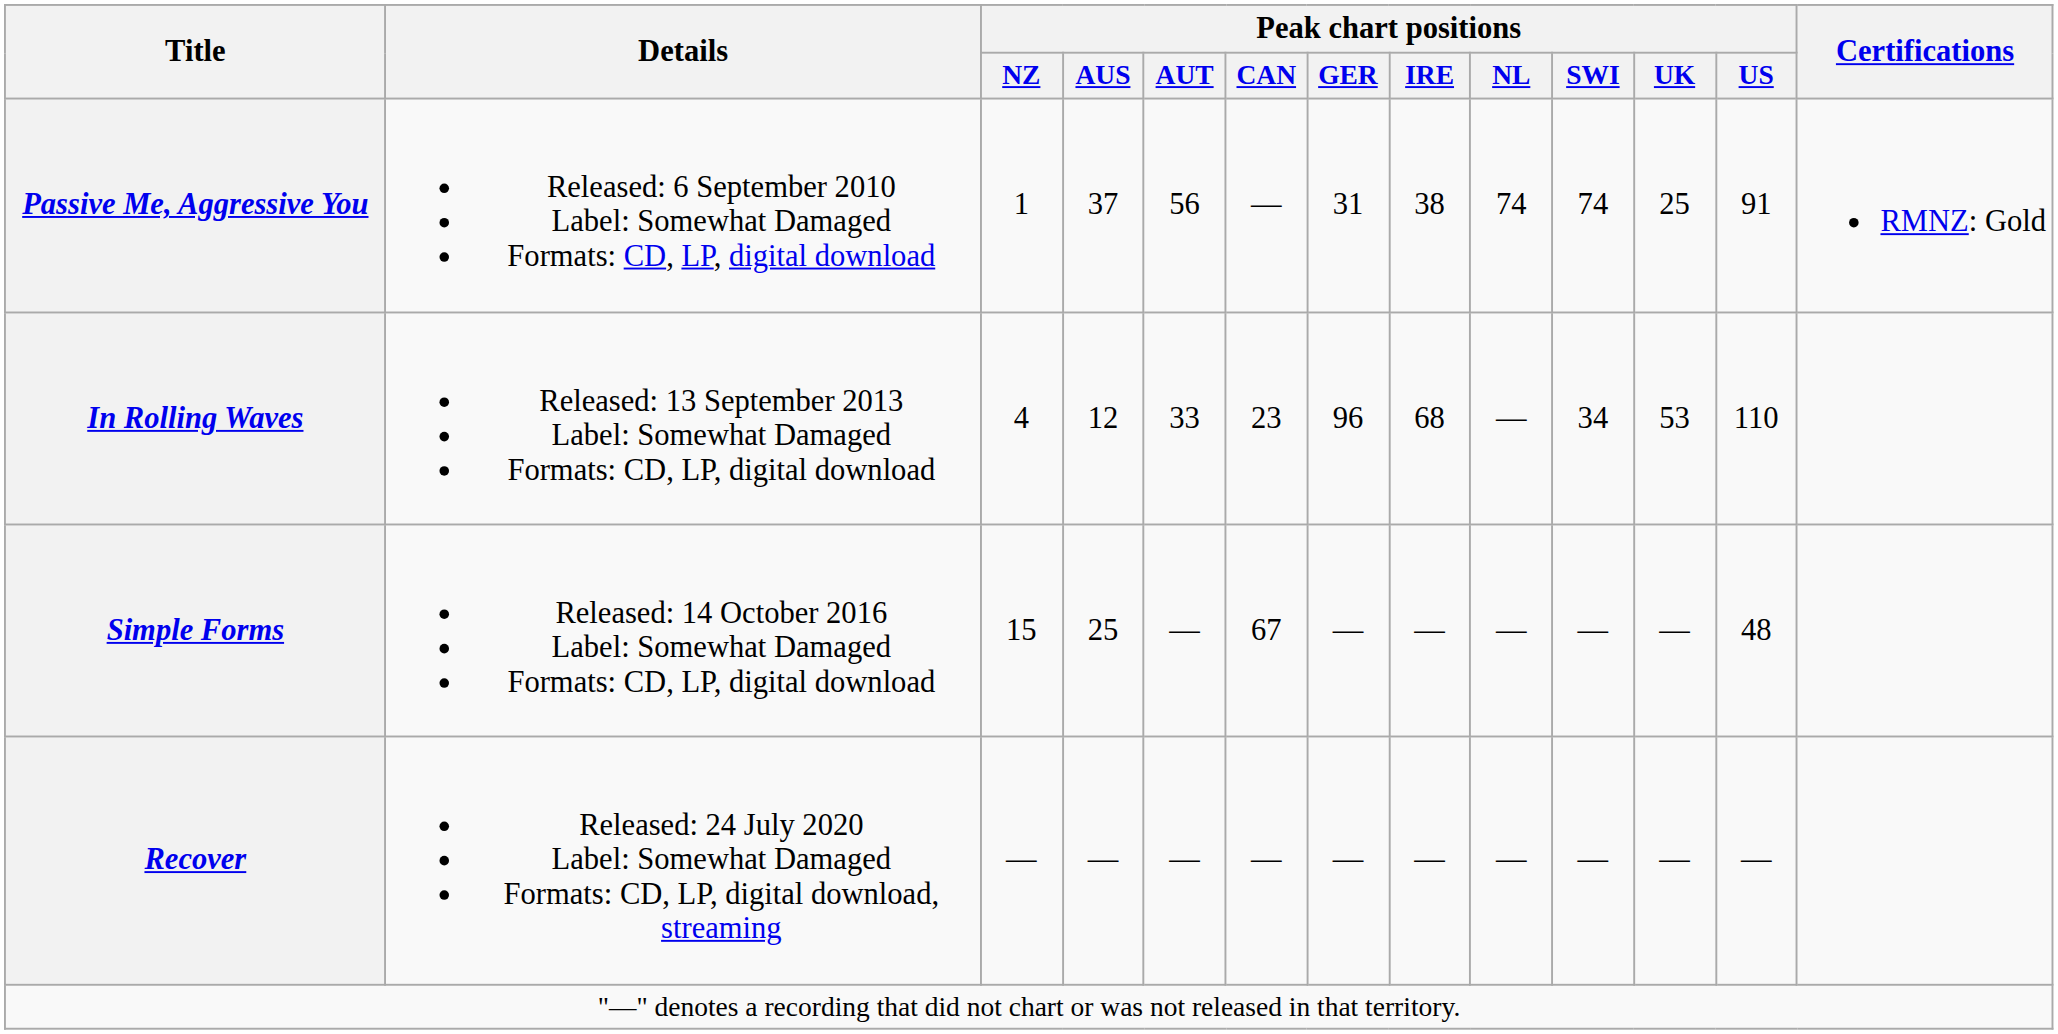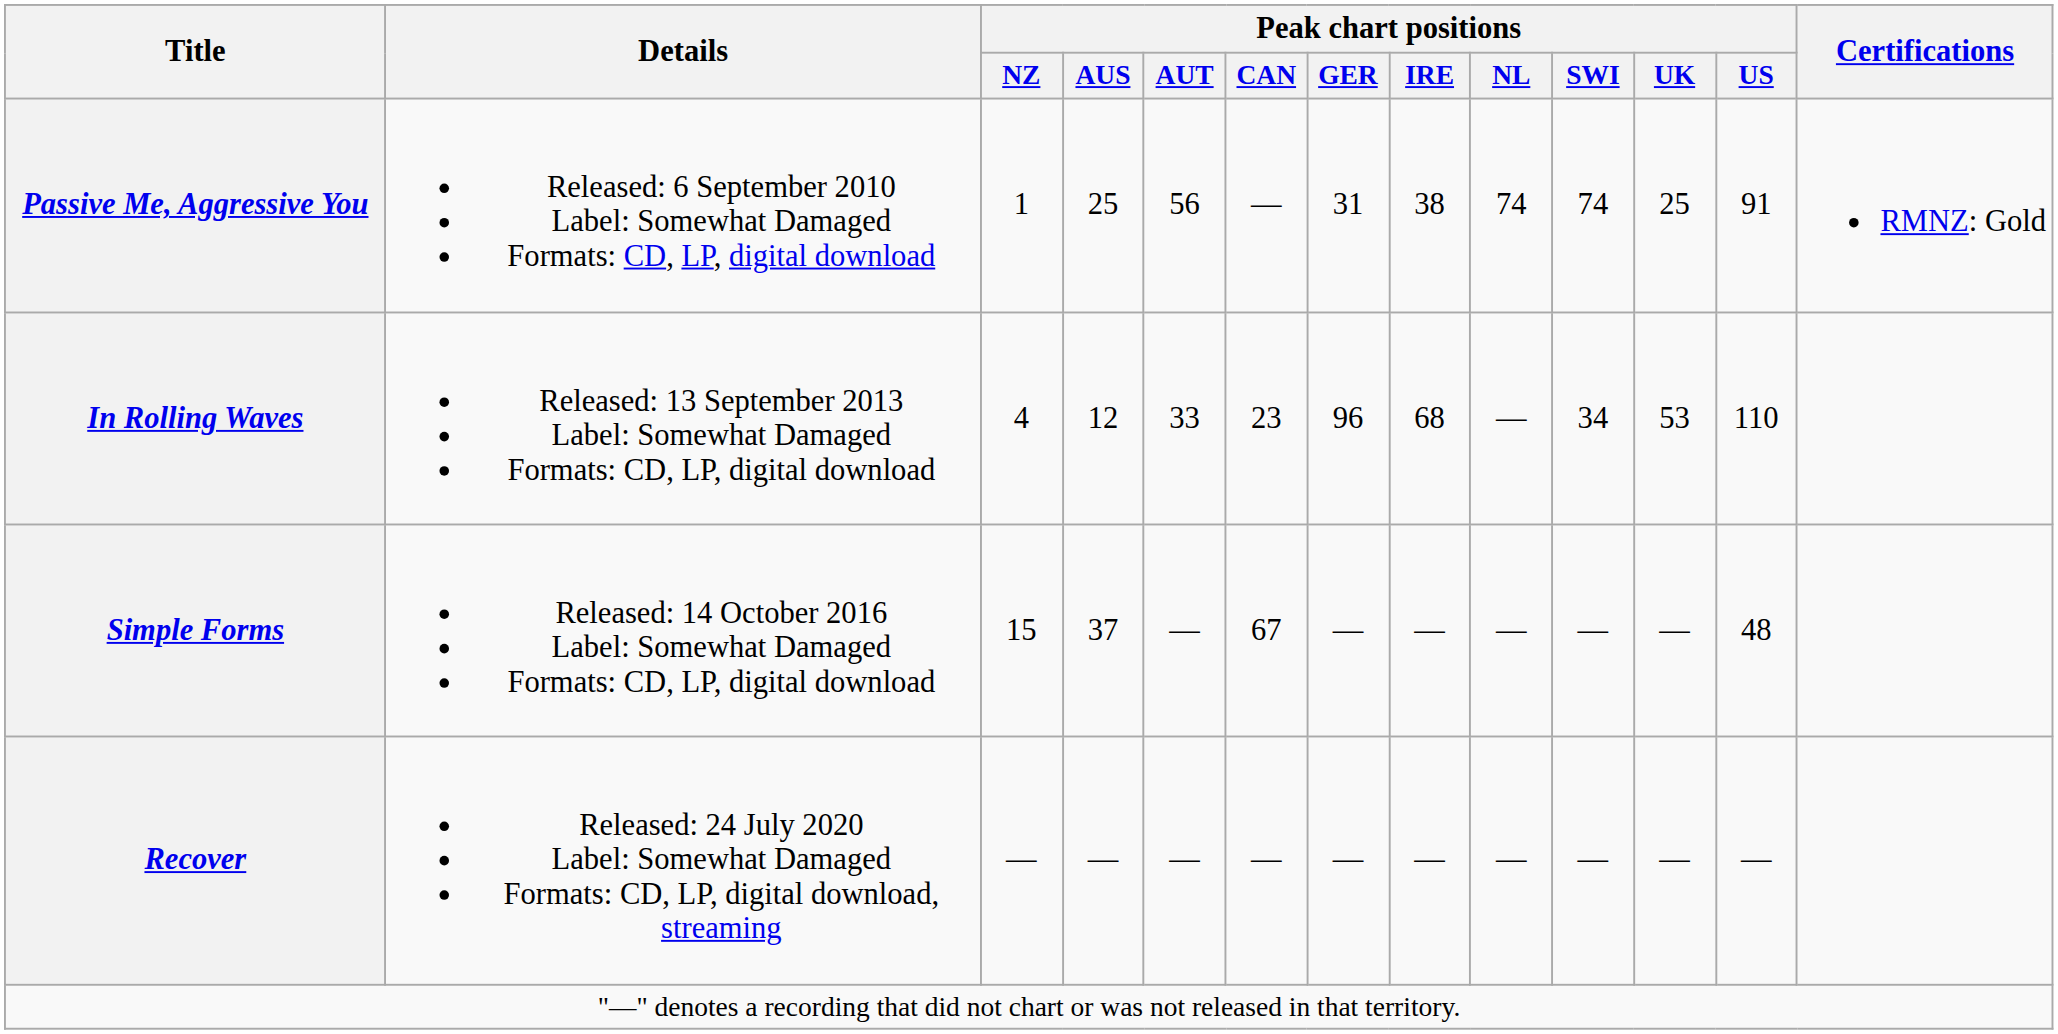(1103, 204) 37 -> (1103, 204) 25
(1103, 630) 25 -> (1103, 630) 37
